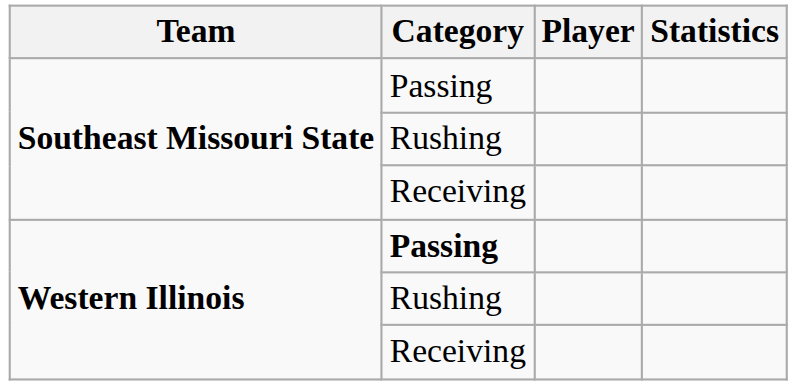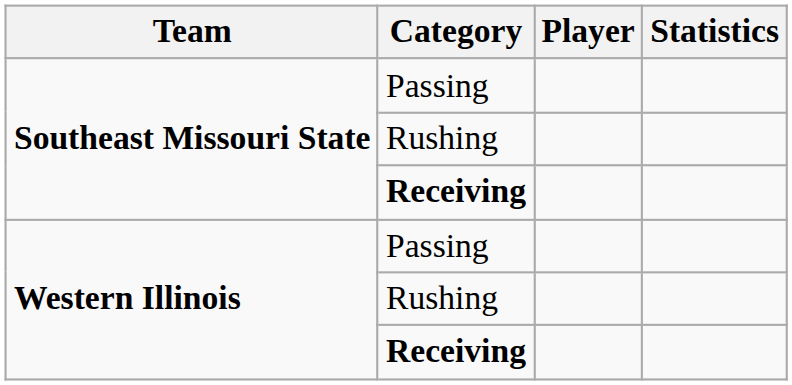(458, 191) normal -> (456, 191) bold
(444, 244) bold -> (437, 244) normal
(458, 351) normal -> (456, 351) bold
